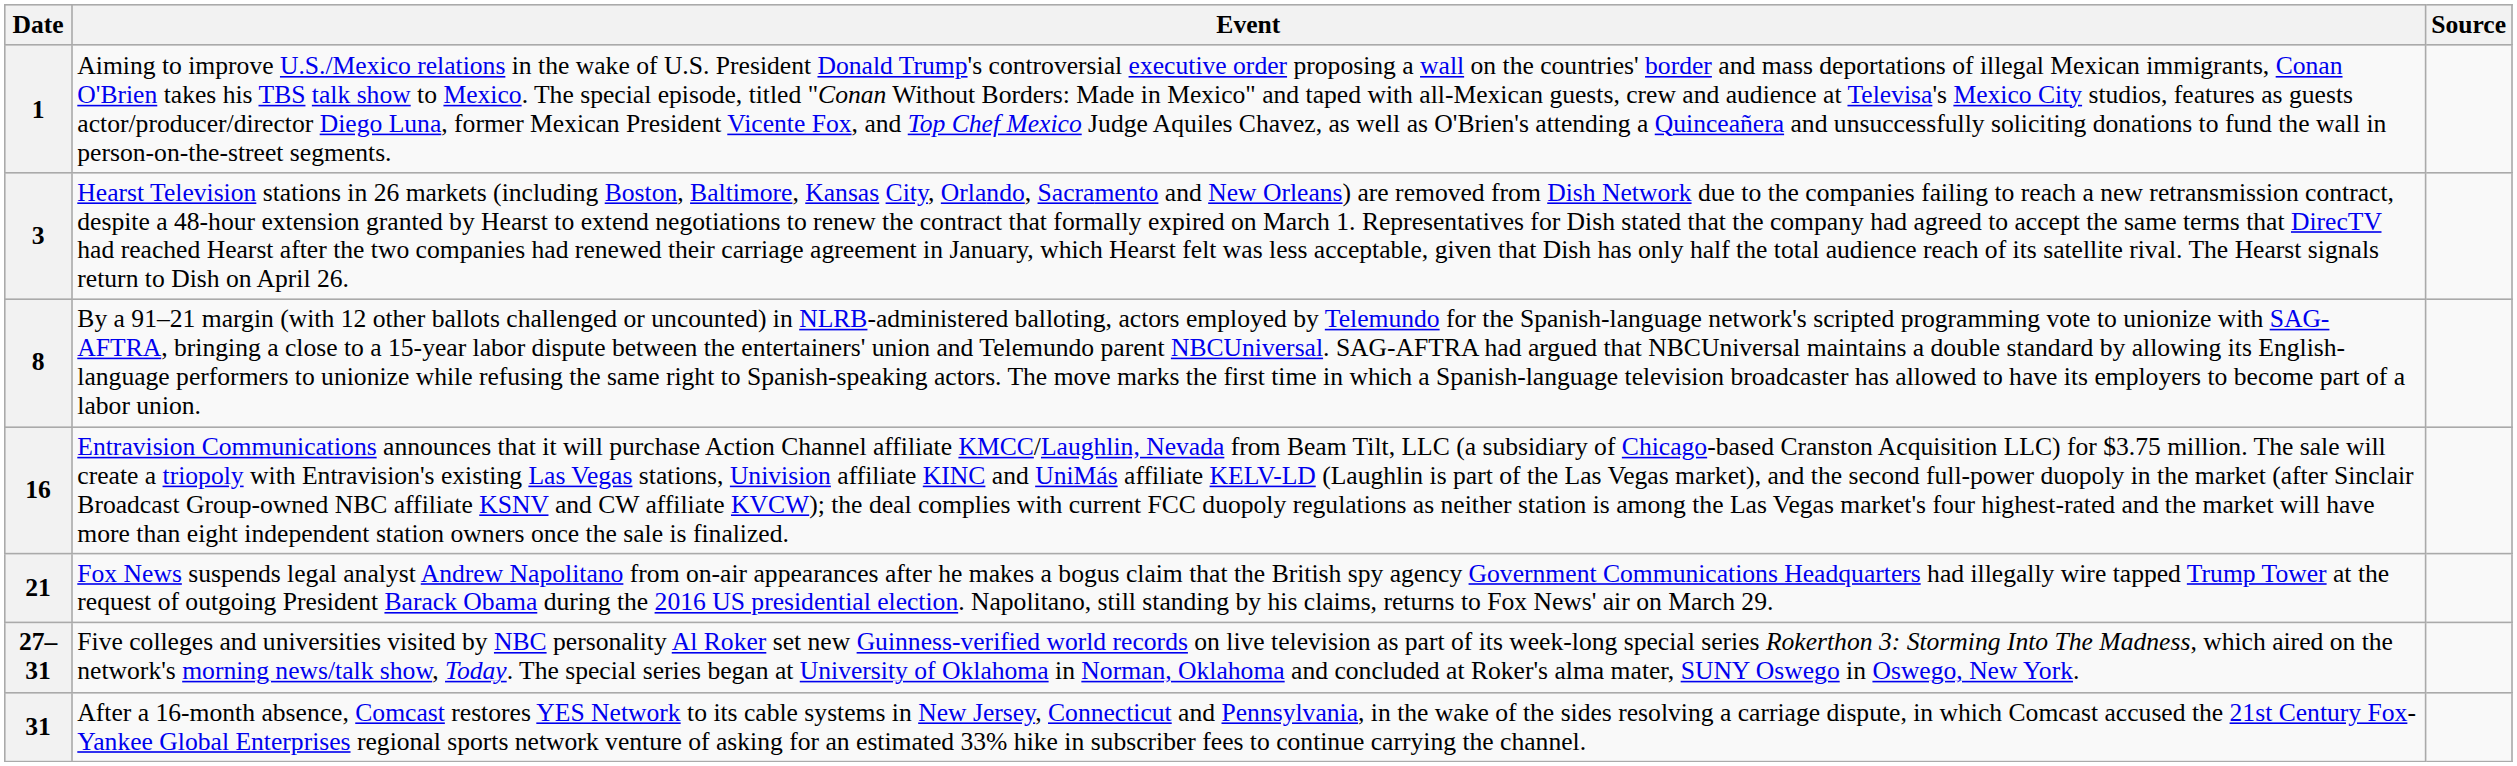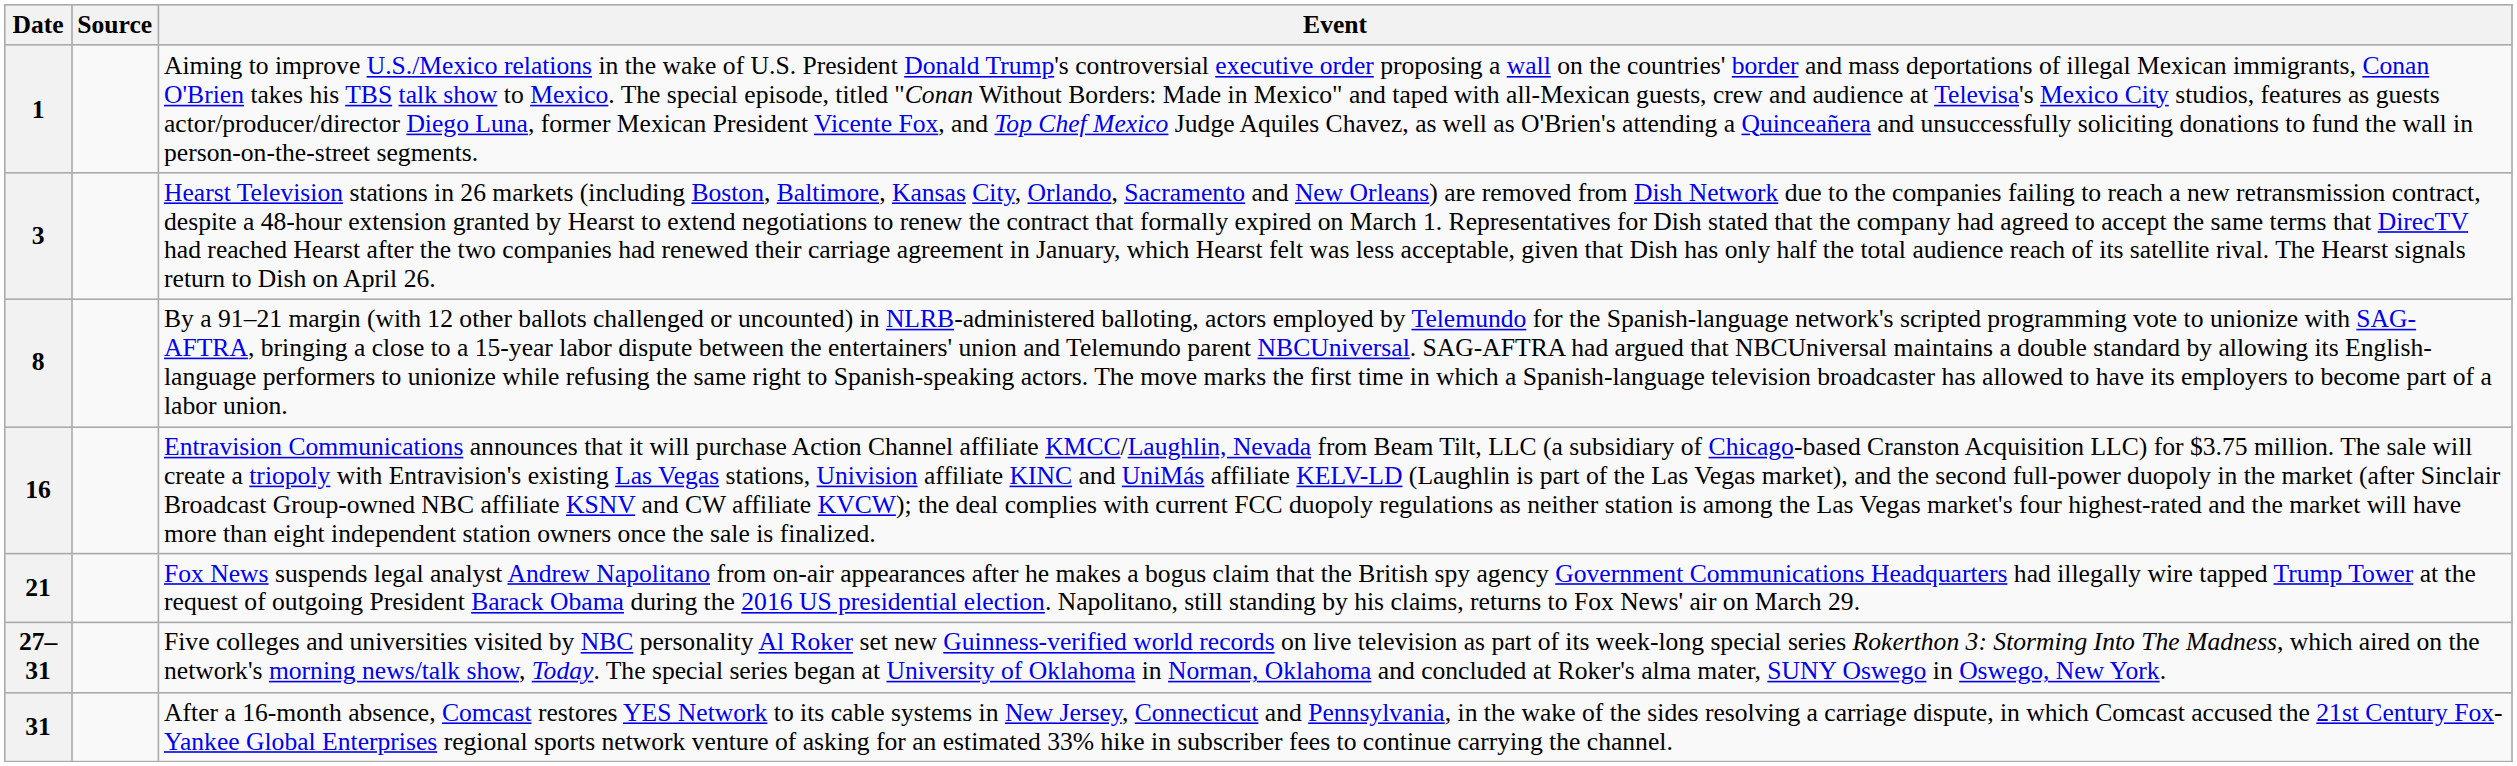columns swapped: (1248, 24) <-> (2469, 24)
